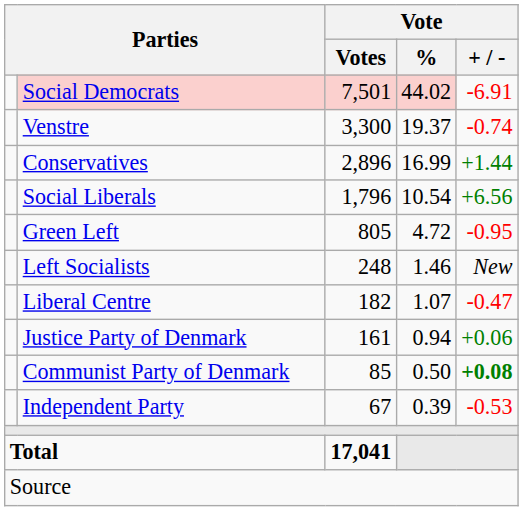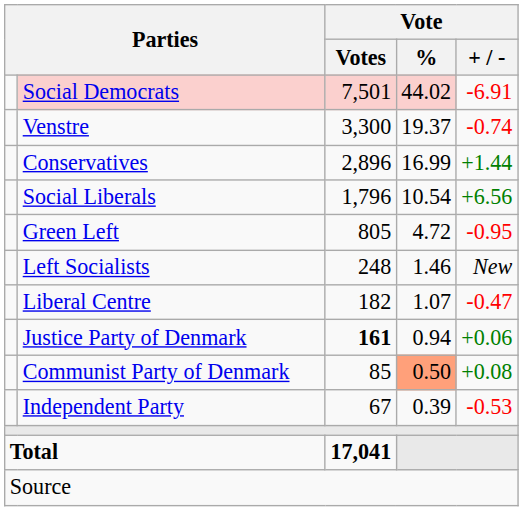(375, 337) normal -> (375, 337) bold
(432, 372) no background -> (432, 372) lightsalmon background
(487, 372) bold -> (487, 372) normal
